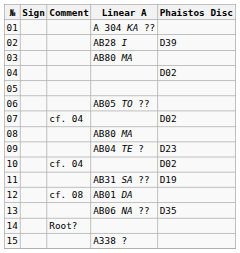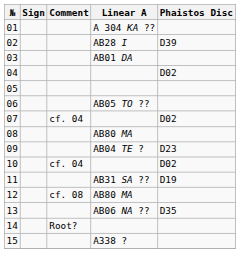(113, 58) AB80 MA -> (113, 58) AB01 DA
(113, 195) AB01 DA -> (113, 195) AB80 MA
